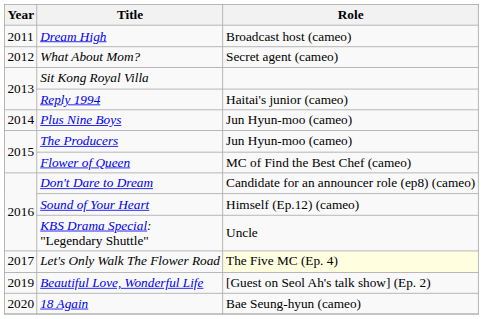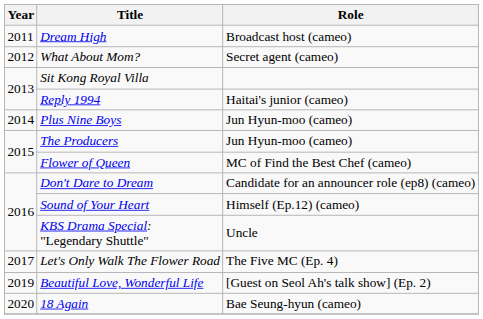(282, 261) lightyellow background -> (282, 261) no background
